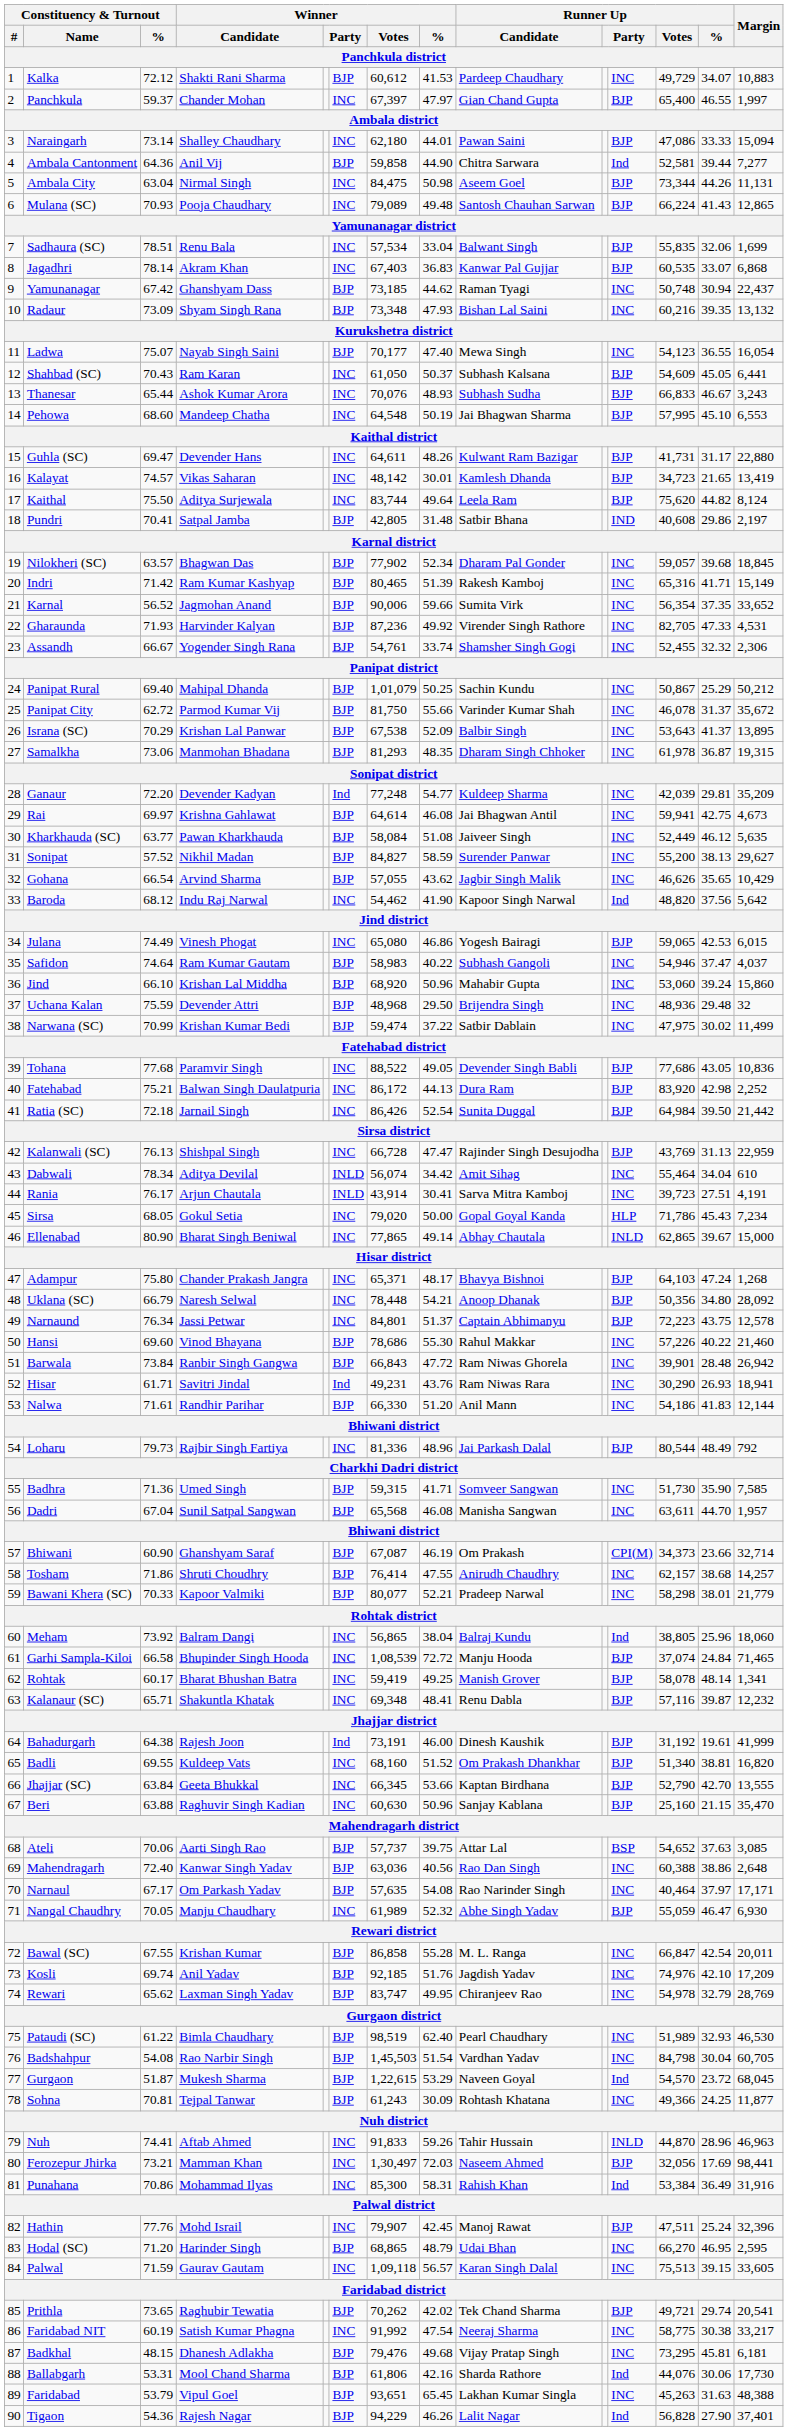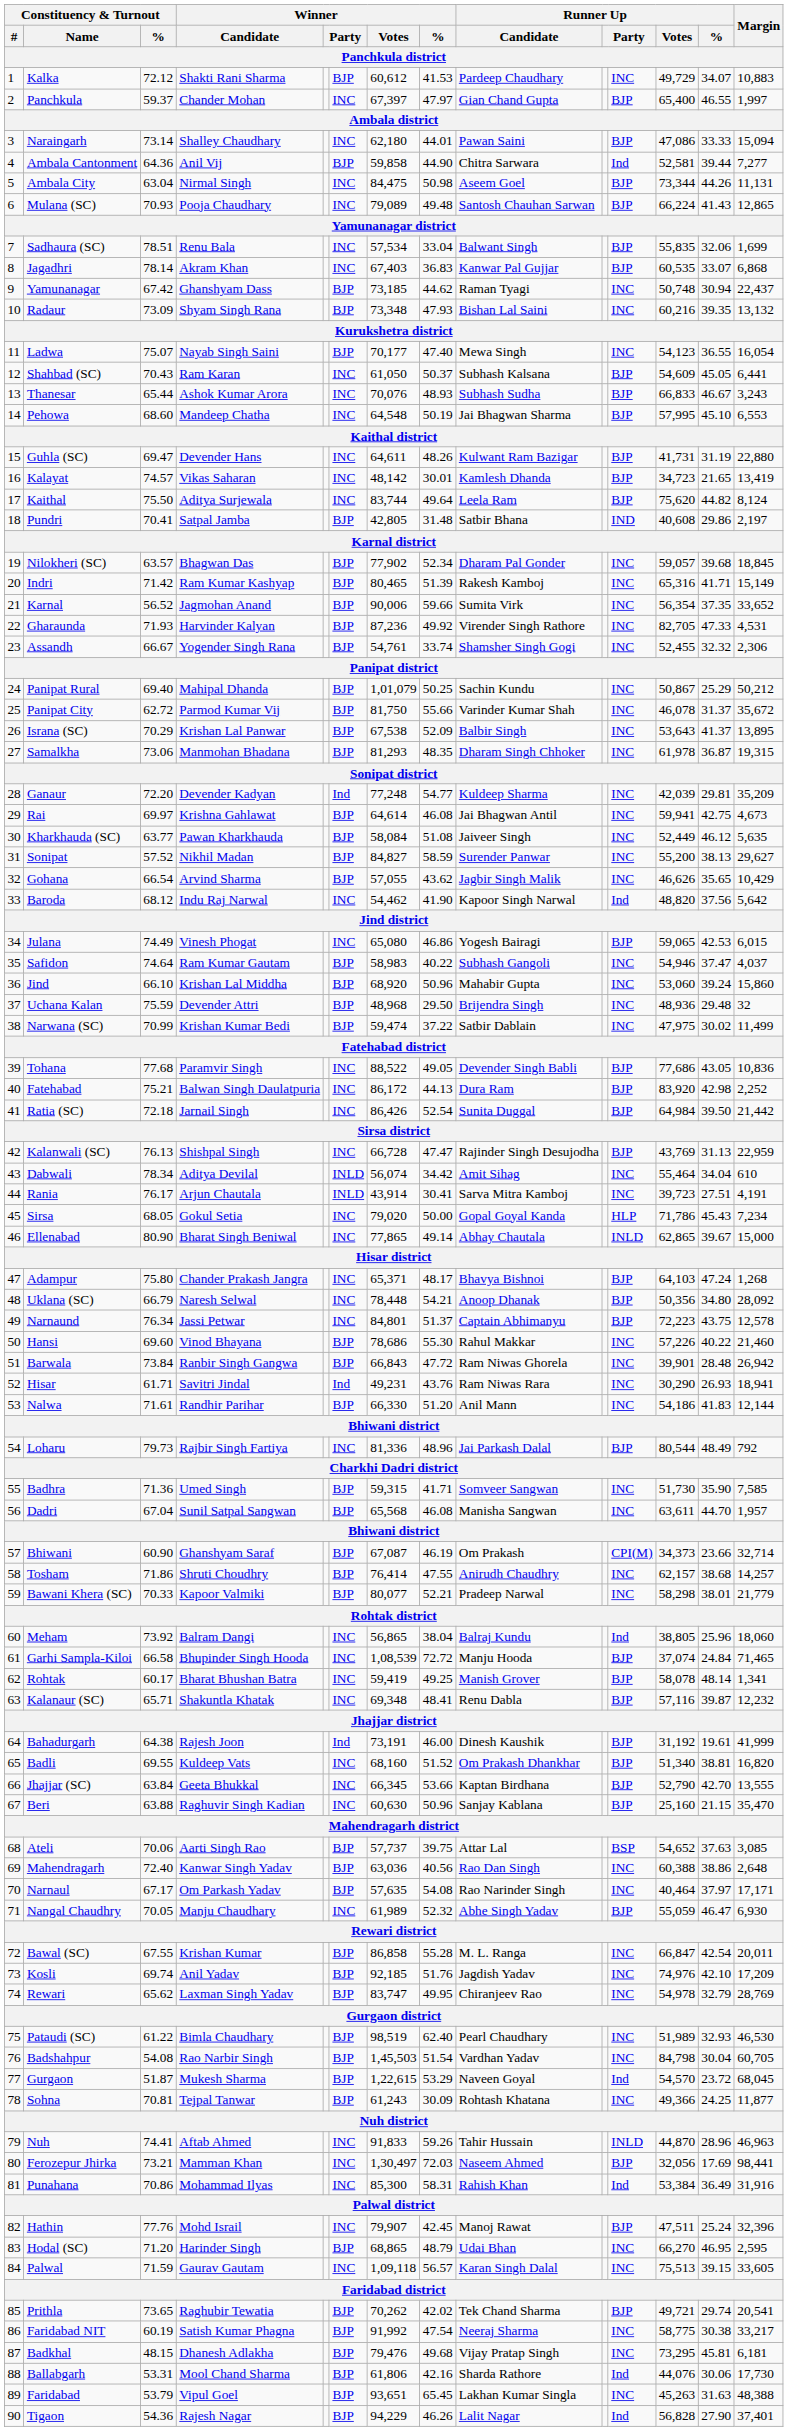(716, 457) 31.17 -> (716, 457) 31.19
(344, 2331) INC -> (343, 2331) BJP
